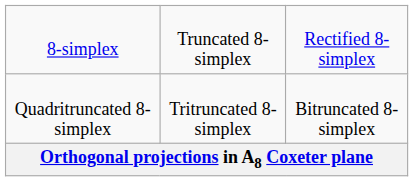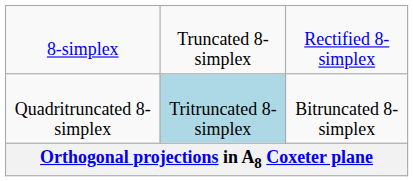(223, 118) no background -> (223, 118) lightblue background
